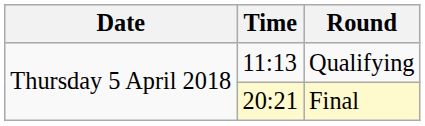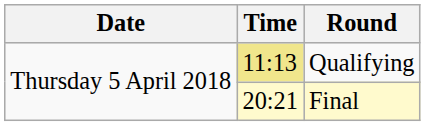(270, 62) no background -> (270, 62) khaki background
